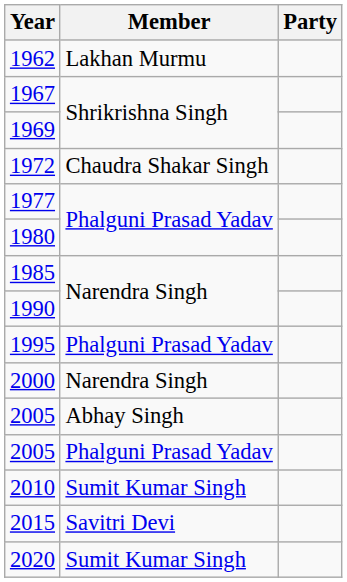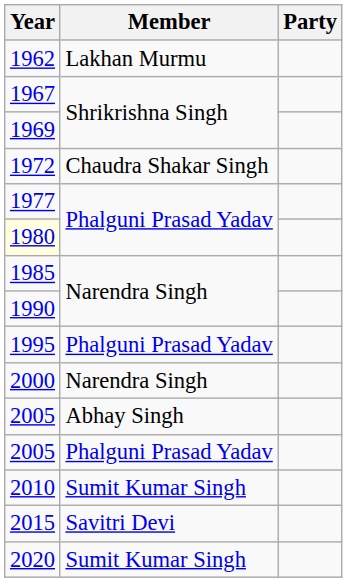(32, 237) no background -> (32, 237) lightyellow background
